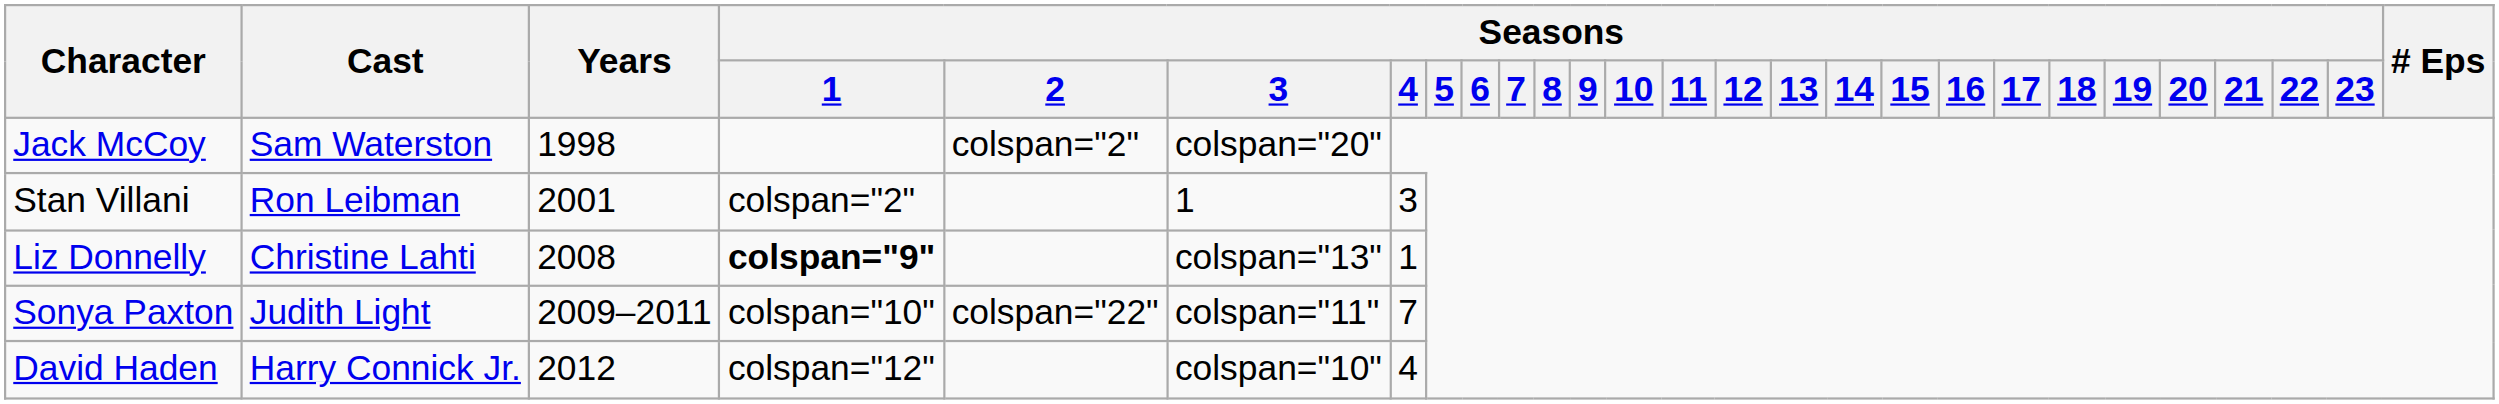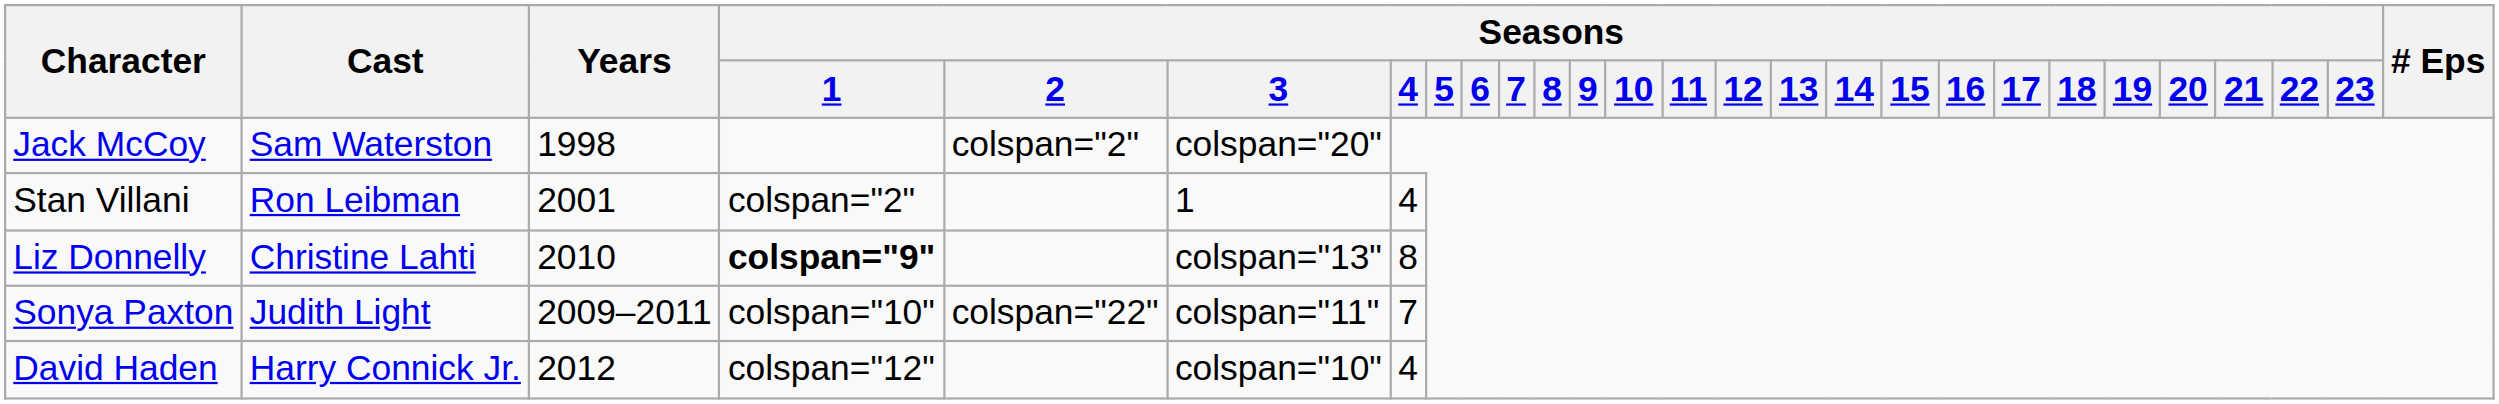(1408, 200) 3 -> (1408, 200) 4
(577, 256) 2008 -> (577, 256) 2010
(1408, 256) 1 -> (1408, 256) 8
